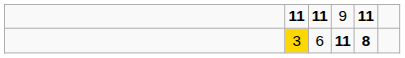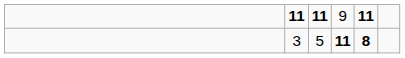(297, 40) gold background -> (297, 40) no background
(320, 40) 6 -> (320, 40) 5
